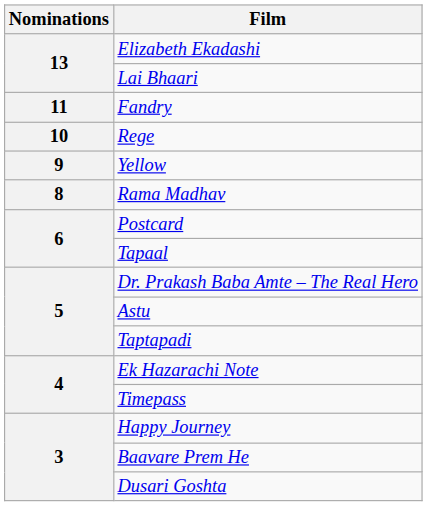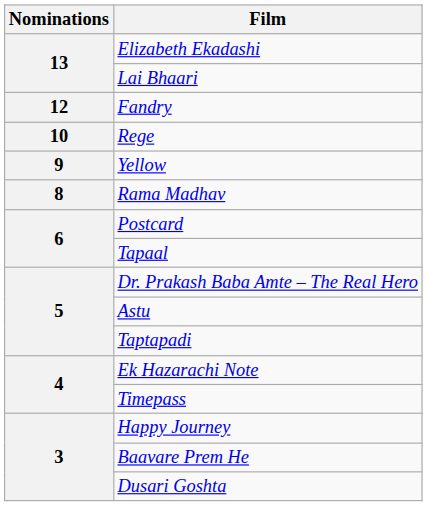(59, 107) 11 -> (59, 107) 12
